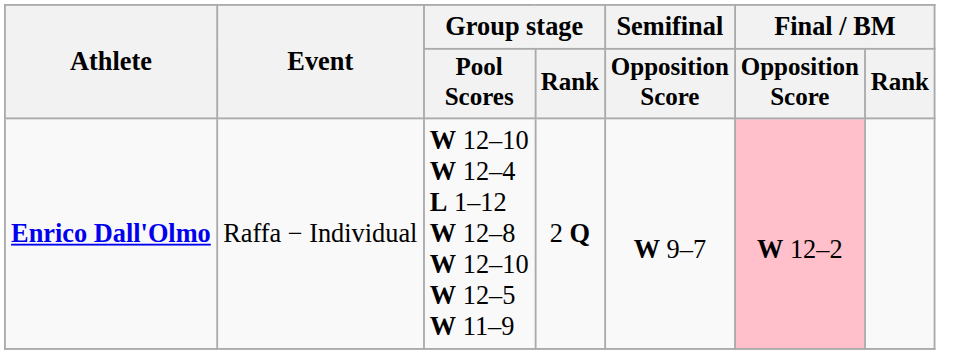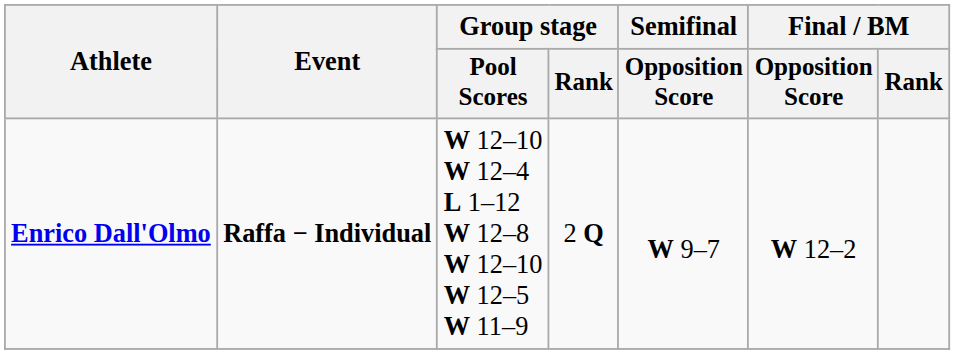(320, 233) normal -> (327, 233) bold
(800, 249) pink background -> (814, 249) no background
